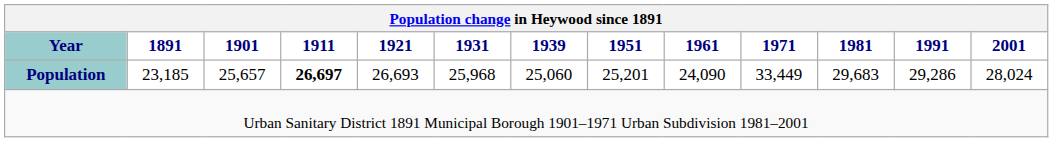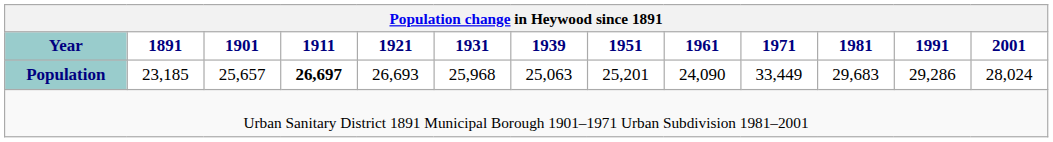(549, 74) 25,060 -> (549, 74) 25,063
